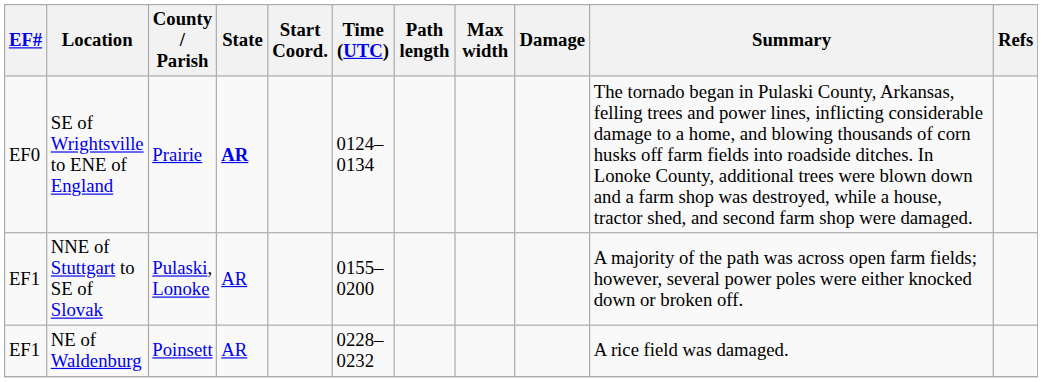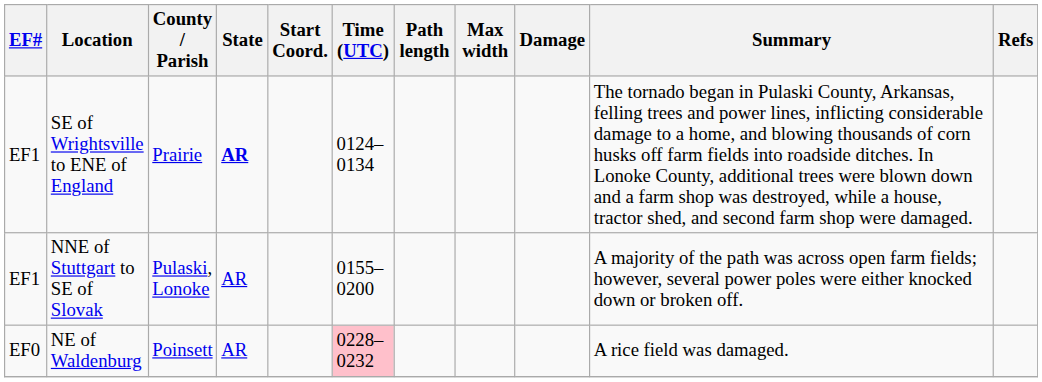(25, 154) EF0 -> (25, 154) EF1
(25, 350) EF1 -> (25, 350) EF0
(360, 350) no background -> (360, 350) pink background
